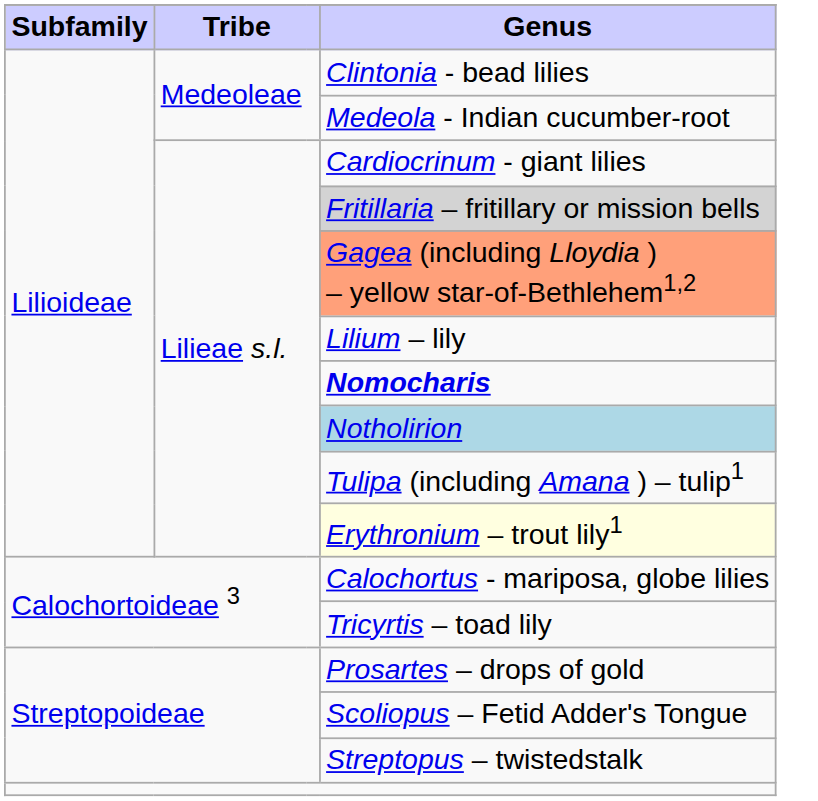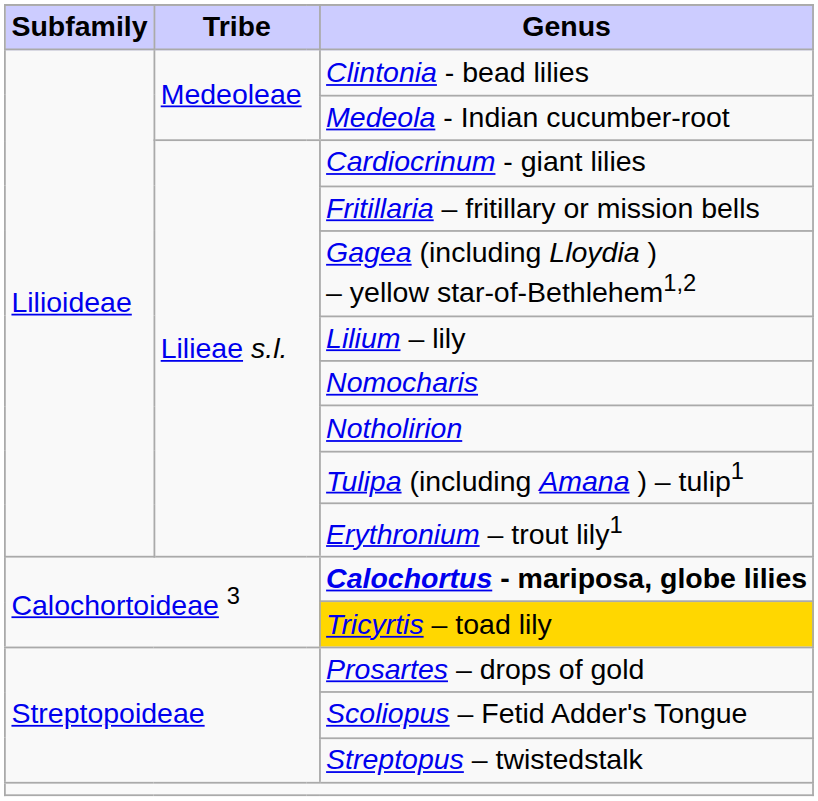(543, 207) lightgrey background -> (543, 207) no background
(511, 272) lightsalmon background -> (511, 272) no background
(408, 383) bold -> (402, 383) normal
(394, 428) lightblue background -> (394, 428) no background
(474, 530) lightyellow background -> (474, 530) no background
(548, 579) normal -> (567, 579) bold
(439, 624) no background -> (439, 624) gold background
